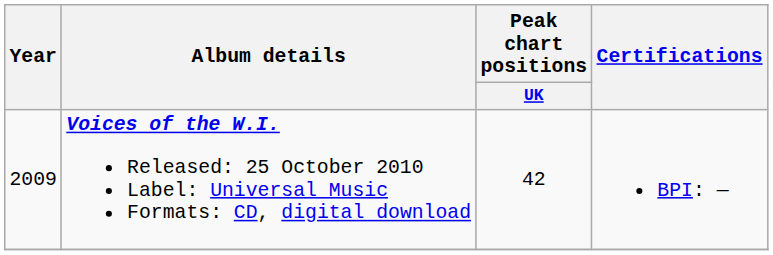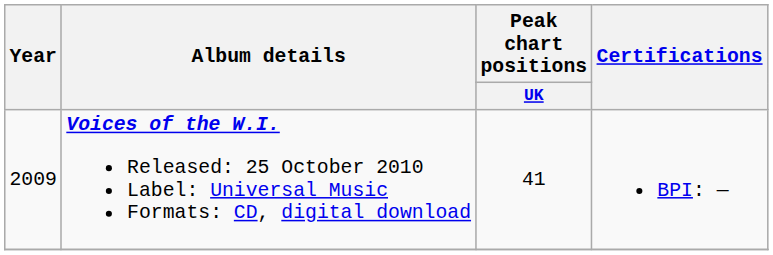(534, 179) 42 -> (534, 179) 41
